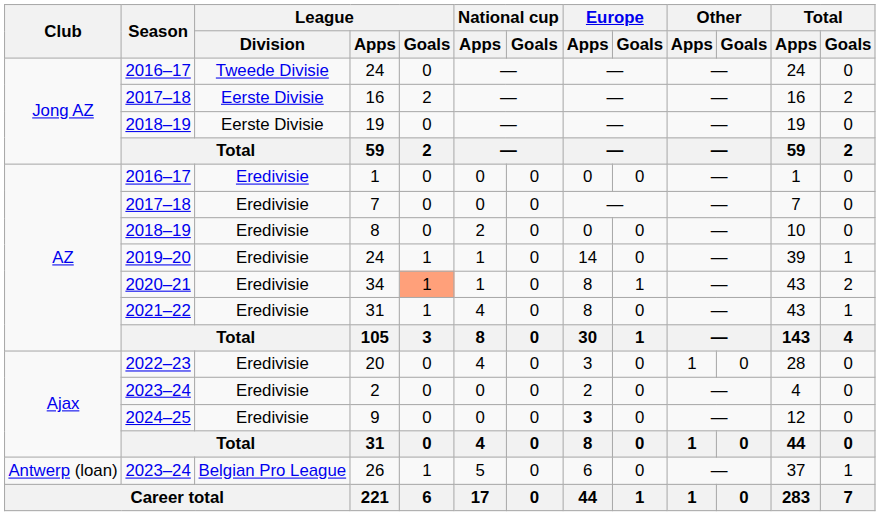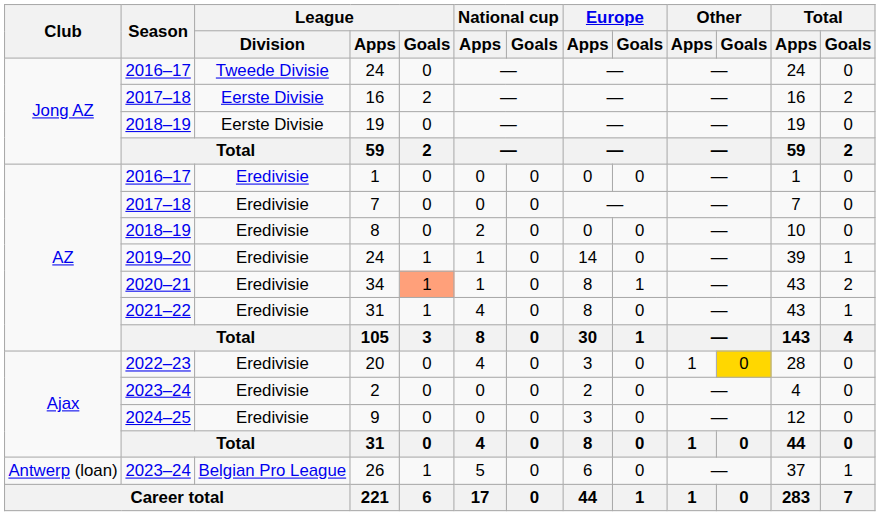(744, 364) no background -> (744, 364) gold background
(588, 417) bold -> (588, 417) normal
